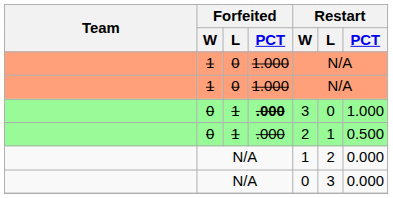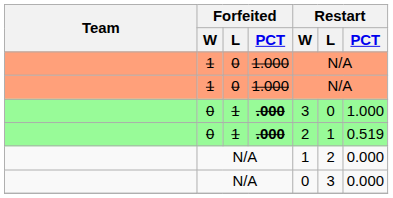(270, 134) normal -> (270, 134) bold
(365, 134) 0.500 -> (365, 134) 0.519
